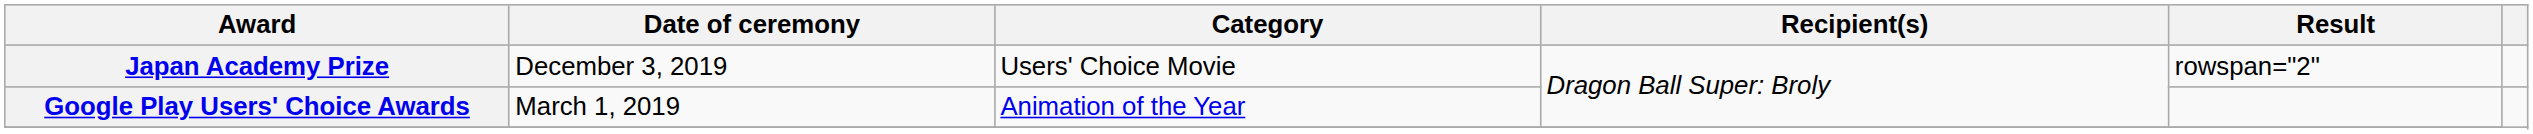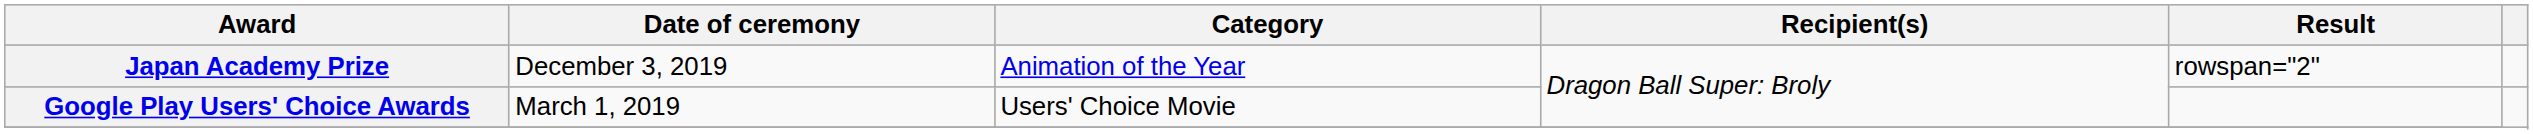(1118, 65) Users' Choice Movie -> (1123, 65) Animation of the Year
(1123, 106) Animation of the Year -> (1118, 106) Users' Choice Movie
